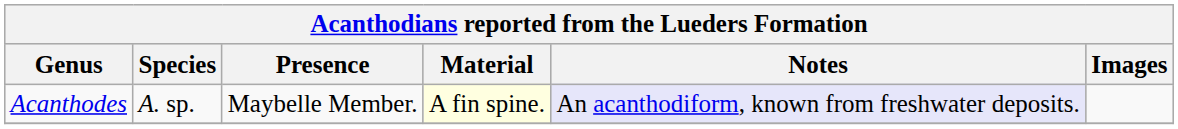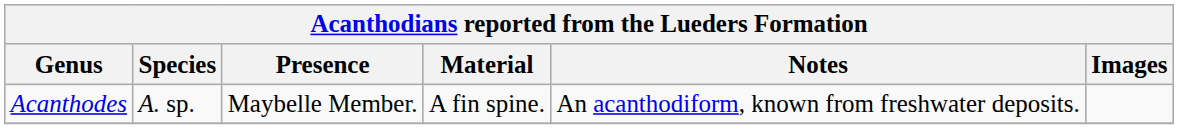(487, 103) lightyellow background -> (487, 103) no background
(818, 103) lavender background -> (818, 103) no background
